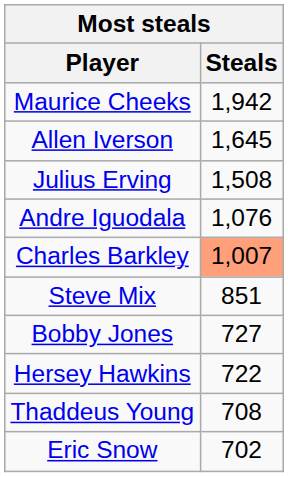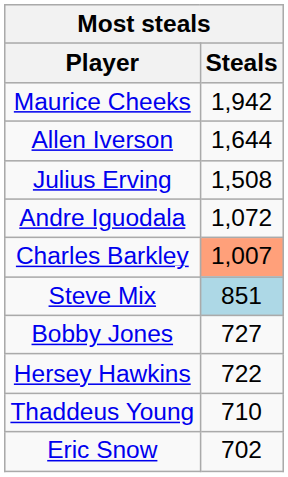(242, 140) 1,645 -> (242, 140) 1,644
(242, 218) 1,076 -> (242, 218) 1,072
(242, 295) no background -> (242, 295) lightblue background
(242, 412) 708 -> (242, 412) 710
